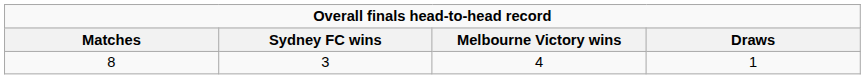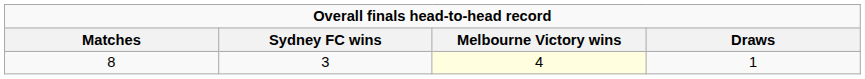(539, 63) no background -> (539, 63) lightyellow background
